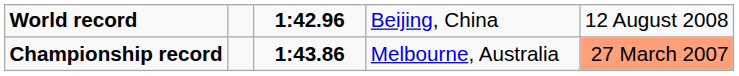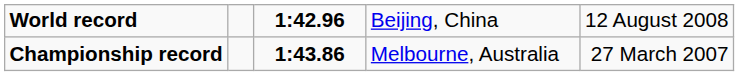(660, 53) lightsalmon background -> (660, 53) no background
